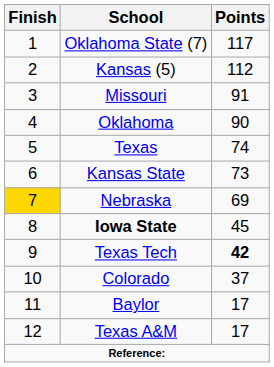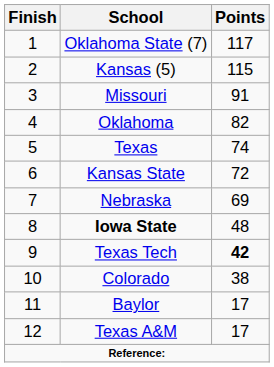(240, 69) 112 -> (240, 69) 115
(240, 122) 90 -> (240, 122) 82
(240, 174) 73 -> (240, 174) 72
(33, 200) gold background -> (33, 200) no background
(240, 226) 45 -> (240, 226) 48
(240, 278) 37 -> (240, 278) 38
